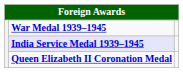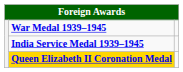(77, 43) lavender background -> (77, 43) no background
(92, 59) no background -> (92, 59) gold background
